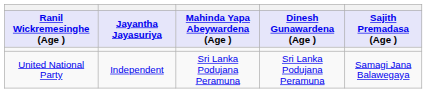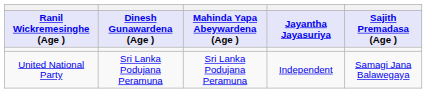columns swapped: (302, 29) <-> (137, 29)
